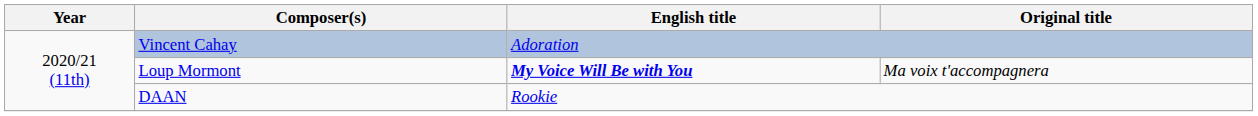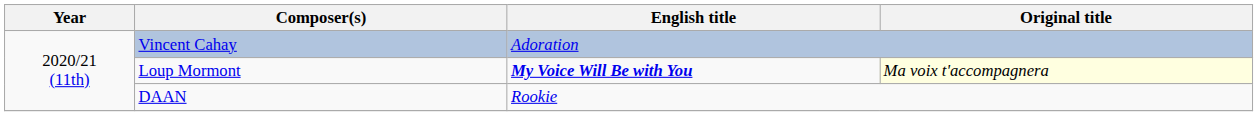(966, 70) no background -> (966, 70) lightyellow background
